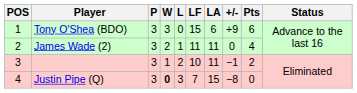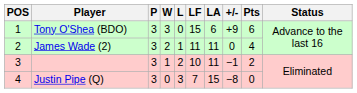(167, 79) bold -> (167, 79) normal
